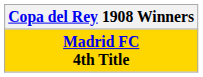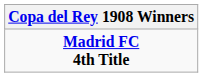(101, 50) gold background -> (101, 50) no background
